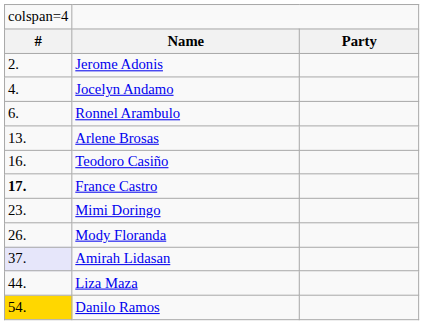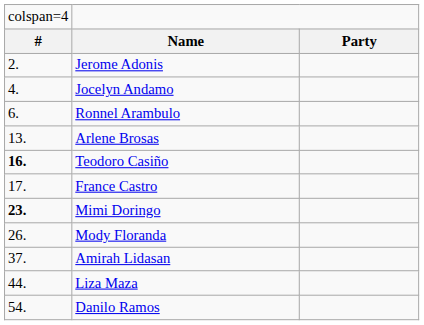(17, 162) normal -> (17, 162) bold
(17, 186) bold -> (17, 186) normal
(17, 210) normal -> (17, 210) bold
(17, 259) lavender background -> (17, 259) no background
(17, 307) gold background -> (17, 307) no background
